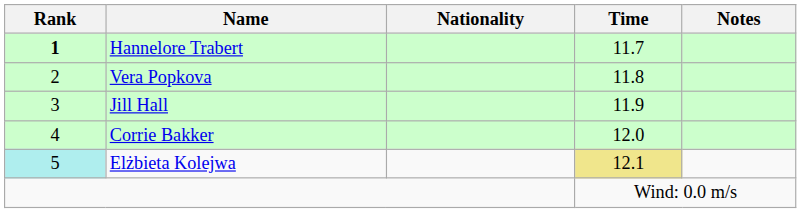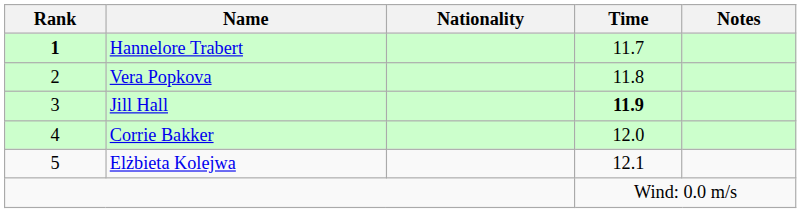(628, 105) normal -> (628, 105) bold
(55, 163) paleturquoise background -> (55, 163) no background
(628, 163) khaki background -> (628, 163) no background
